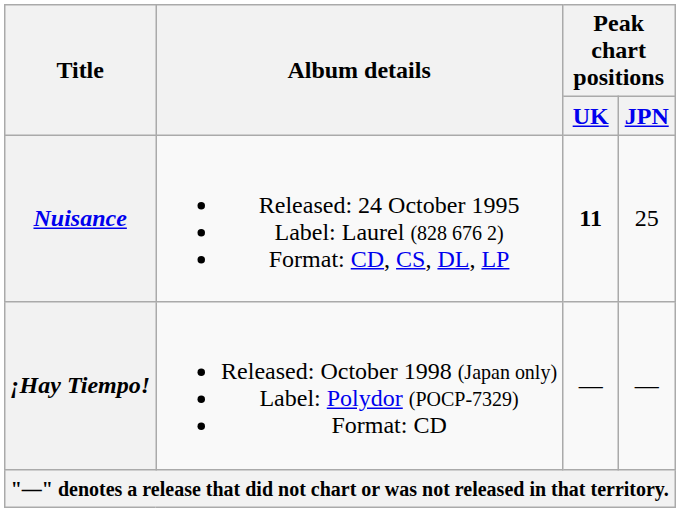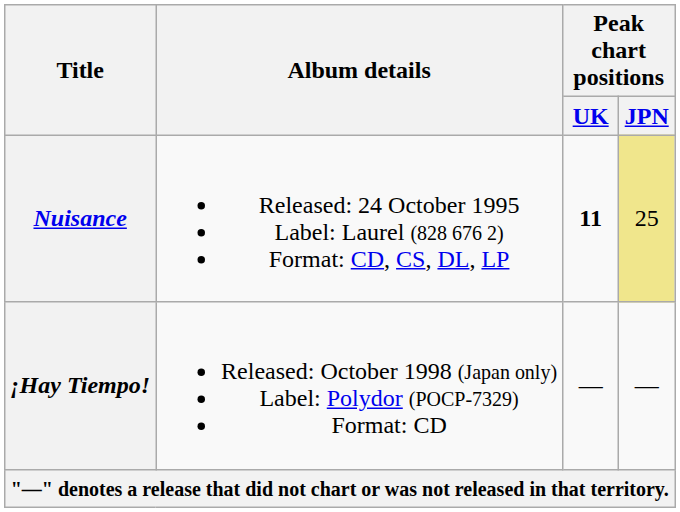(647, 218) no background -> (647, 218) khaki background
